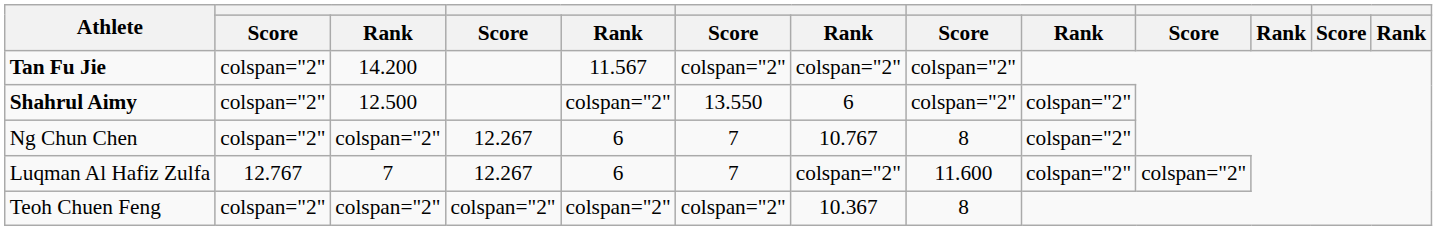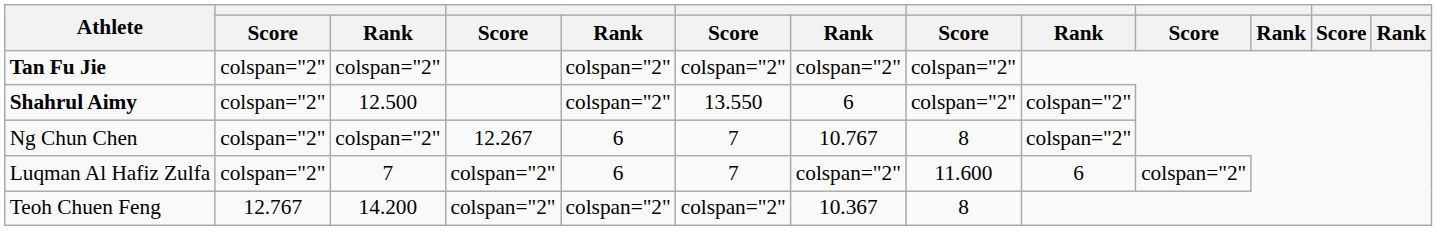(388, 67) 14.200 -> (388, 67) colspan="2"
(618, 67) 11.567 -> (618, 67) colspan="2"
(273, 173) 12.767 -> (273, 173) colspan="2"
(503, 173) 12.267 -> (503, 173) colspan="2"
(1079, 173) colspan="2" -> (1079, 173) 6
(273, 208) colspan="2" -> (273, 208) 12.767
(388, 208) colspan="2" -> (388, 208) 14.200
